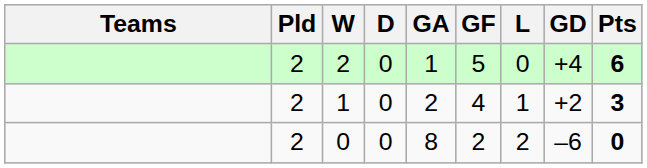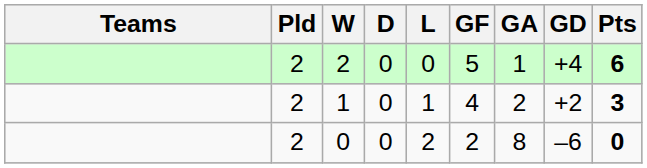columns swapped: (523, 24) <-> (431, 24)
